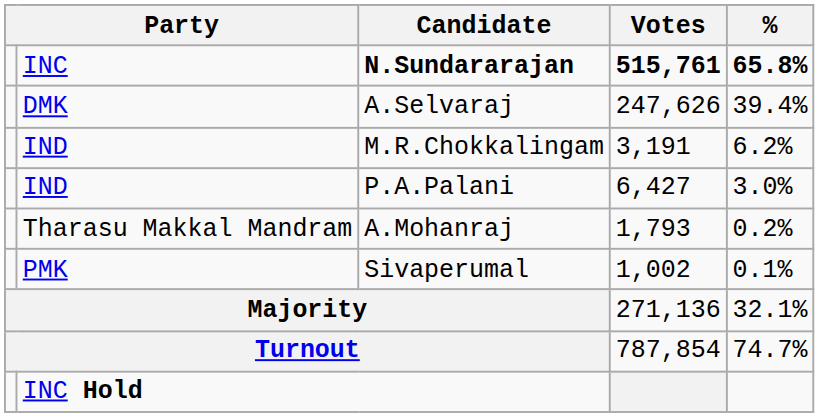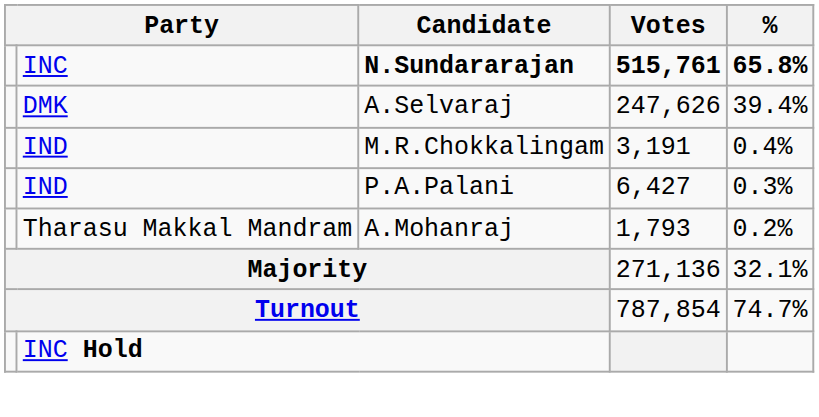(762, 147) 6.2% -> (762, 147) 0.4%
(762, 188) 3.0% -> (762, 188) 0.3%
- row: (447, 269)
